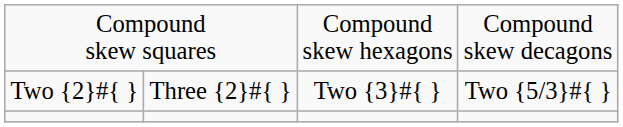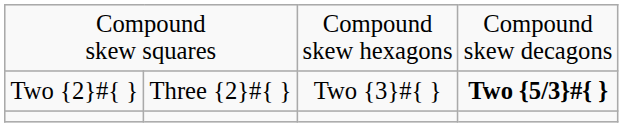(538, 90) normal -> (538, 90) bold
